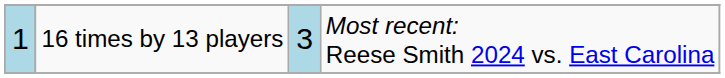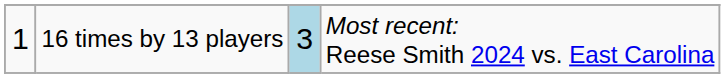(20, 38) lightblue background -> (20, 38) no background
